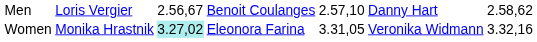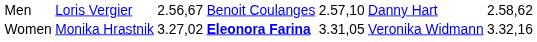(180, 29) paleturquoise background -> (180, 29) no background
(256, 29) normal -> (259, 29) bold
